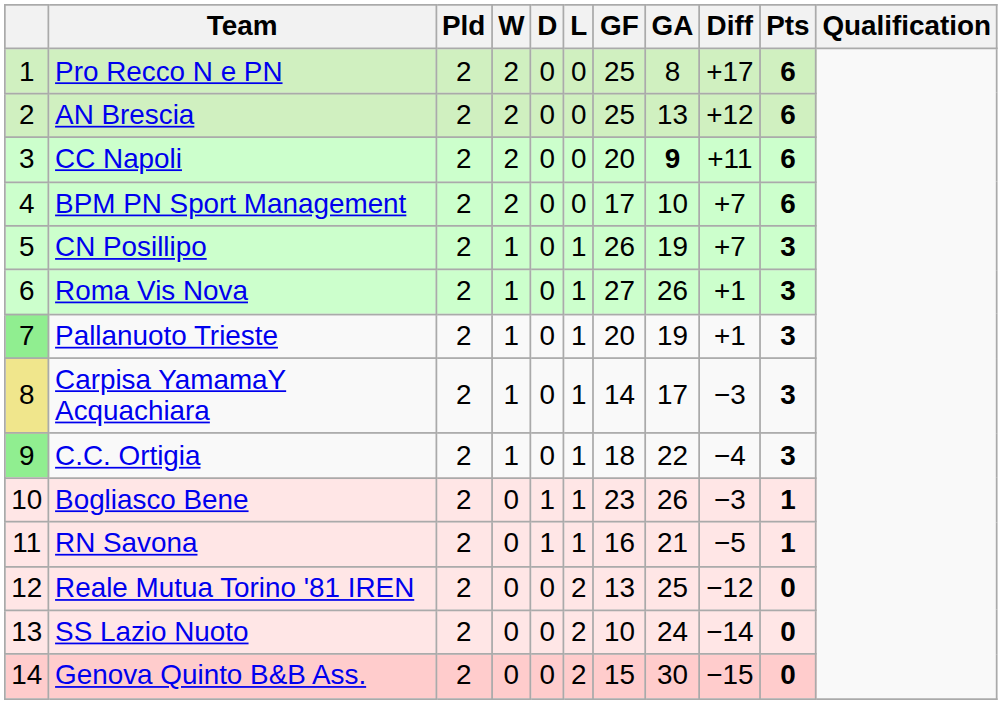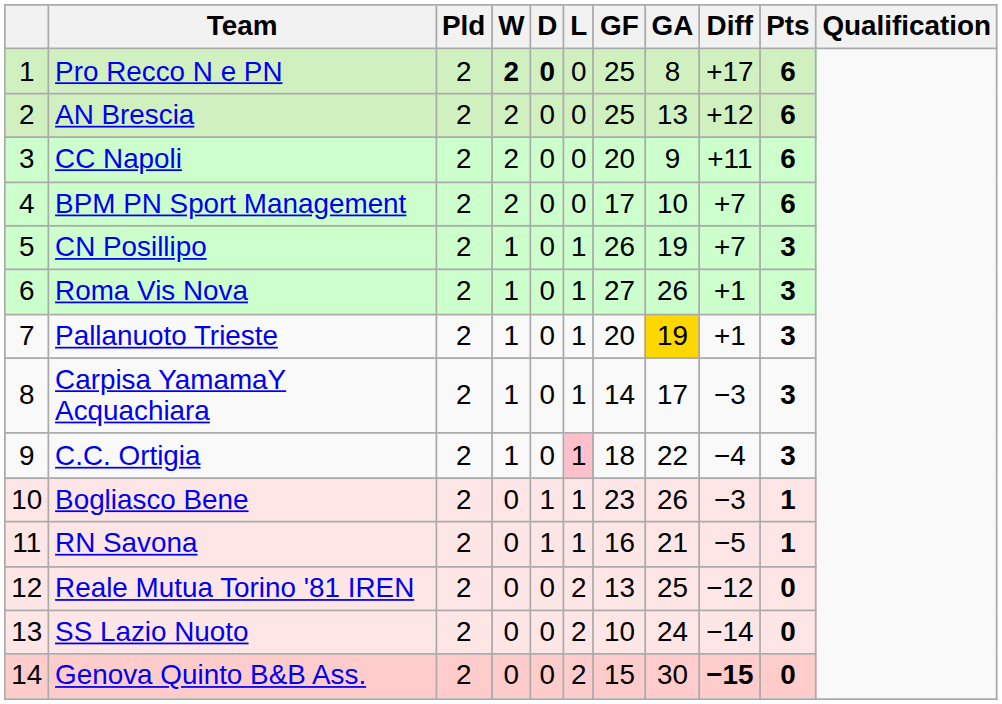(511, 70) normal -> (511, 70) bold
(547, 70) normal -> (547, 70) bold
(672, 159) bold -> (672, 159) normal
(27, 335) lightgreen background -> (27, 335) no background
(672, 335) no background -> (672, 335) gold background
(27, 395) khaki background -> (27, 395) no background
(27, 455) lightgreen background -> (27, 455) no background
(579, 455) no background -> (579, 455) pink background
(730, 676) normal -> (730, 676) bold
